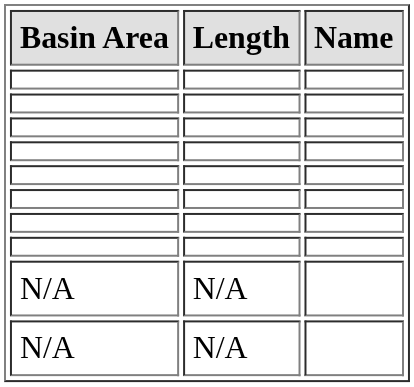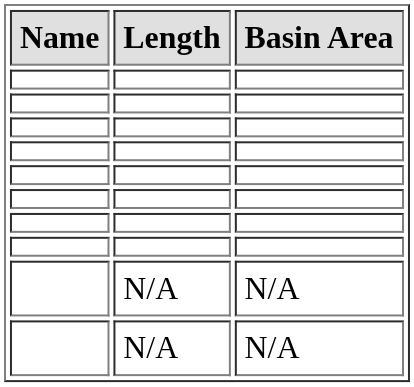columns swapped: (354, 37) <-> (94, 37)
